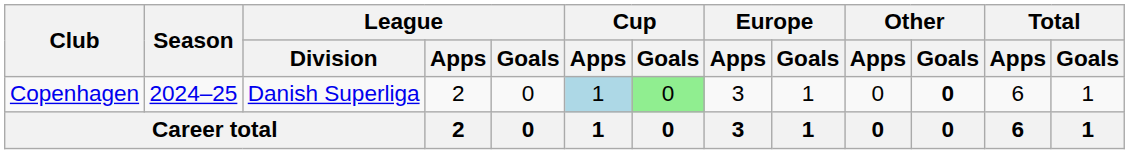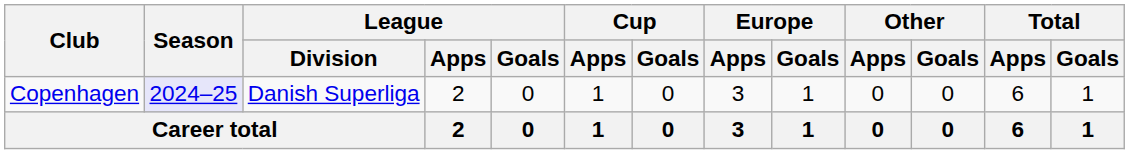(193, 93) no background -> (193, 93) lavender background
(598, 93) lightblue background -> (598, 93) no background
(668, 93) lightgreen background -> (668, 93) no background
(948, 93) bold -> (948, 93) normal
